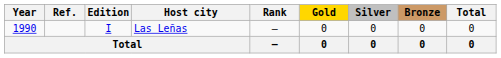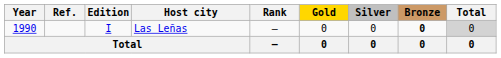(422, 29) normal -> (422, 29) bold
(471, 29) no background -> (471, 29) lightgrey background
